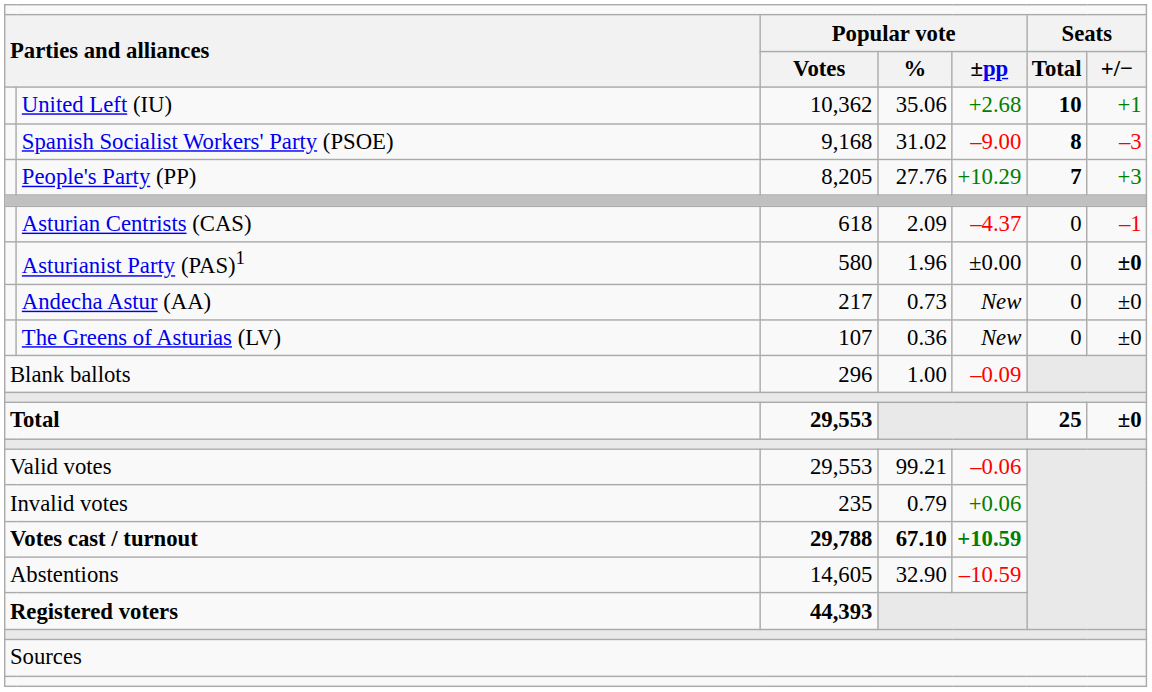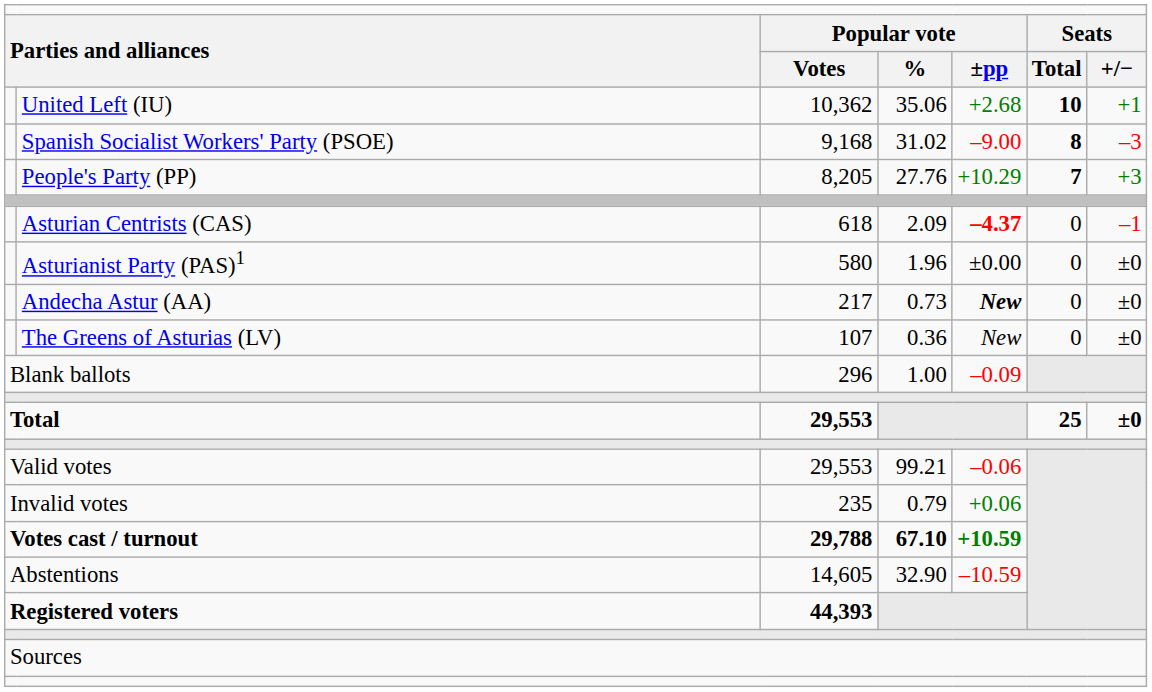(996, 223) normal -> (996, 223) bold
(1130, 262) bold -> (1130, 262) normal
(1001, 301) normal -> (1001, 301) bold
